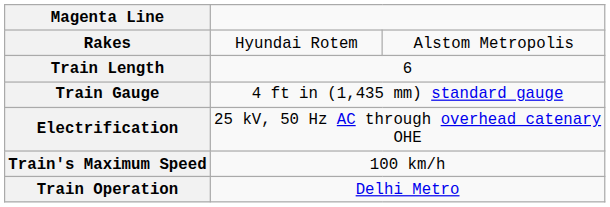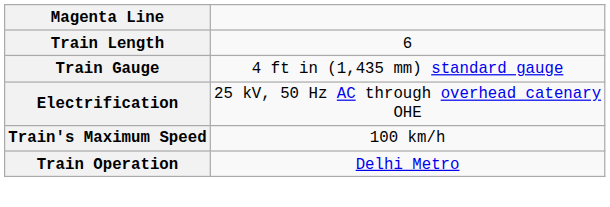- row: (107, 43)
